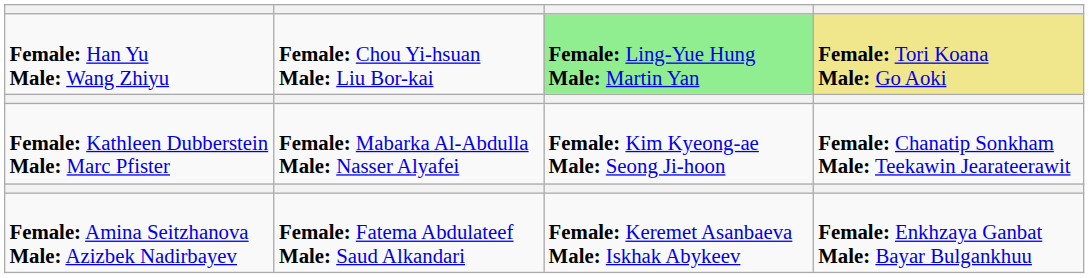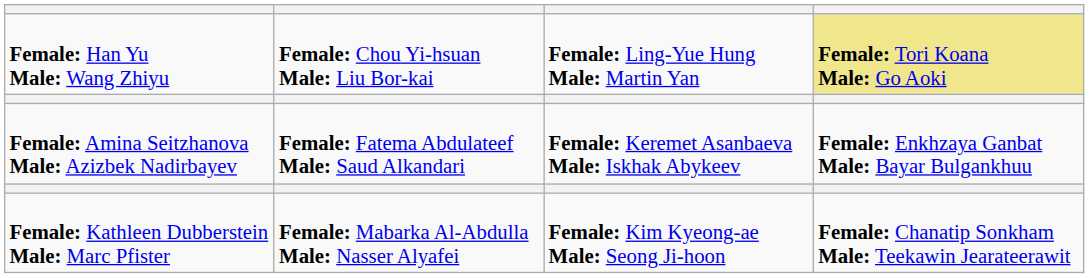(652, 65) lightgreen background -> (652, 65) no background
rows swapped: (129, 244) <-> (139, 155)
